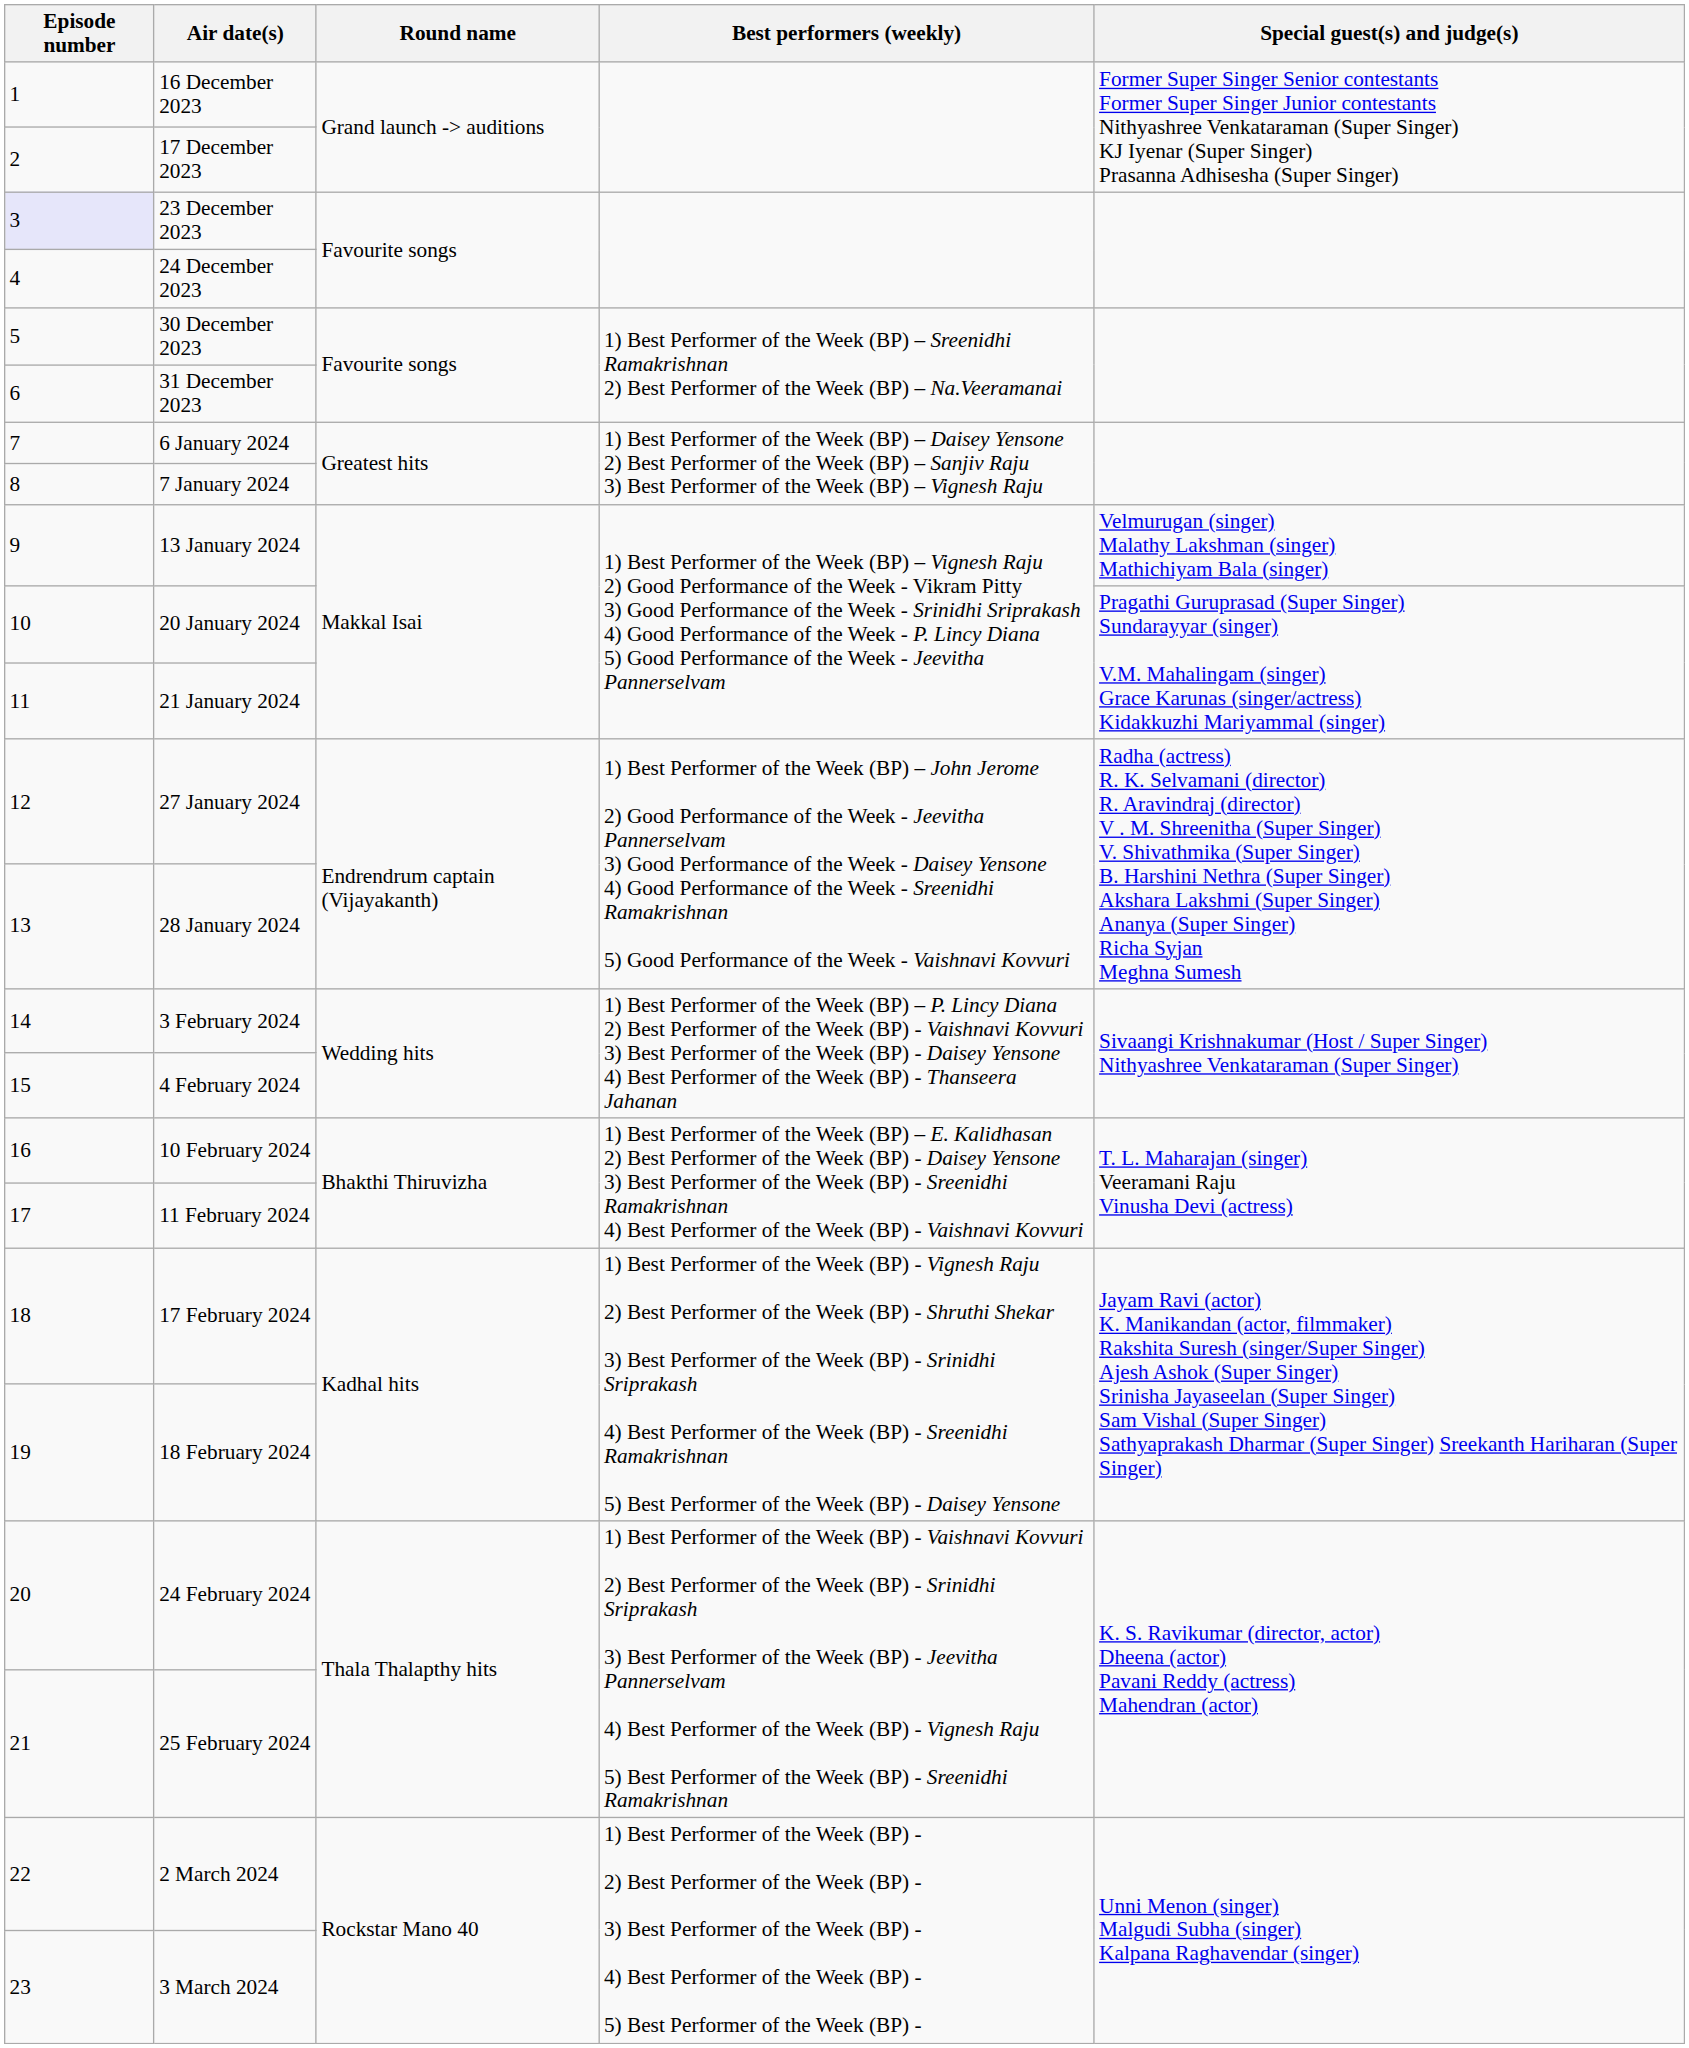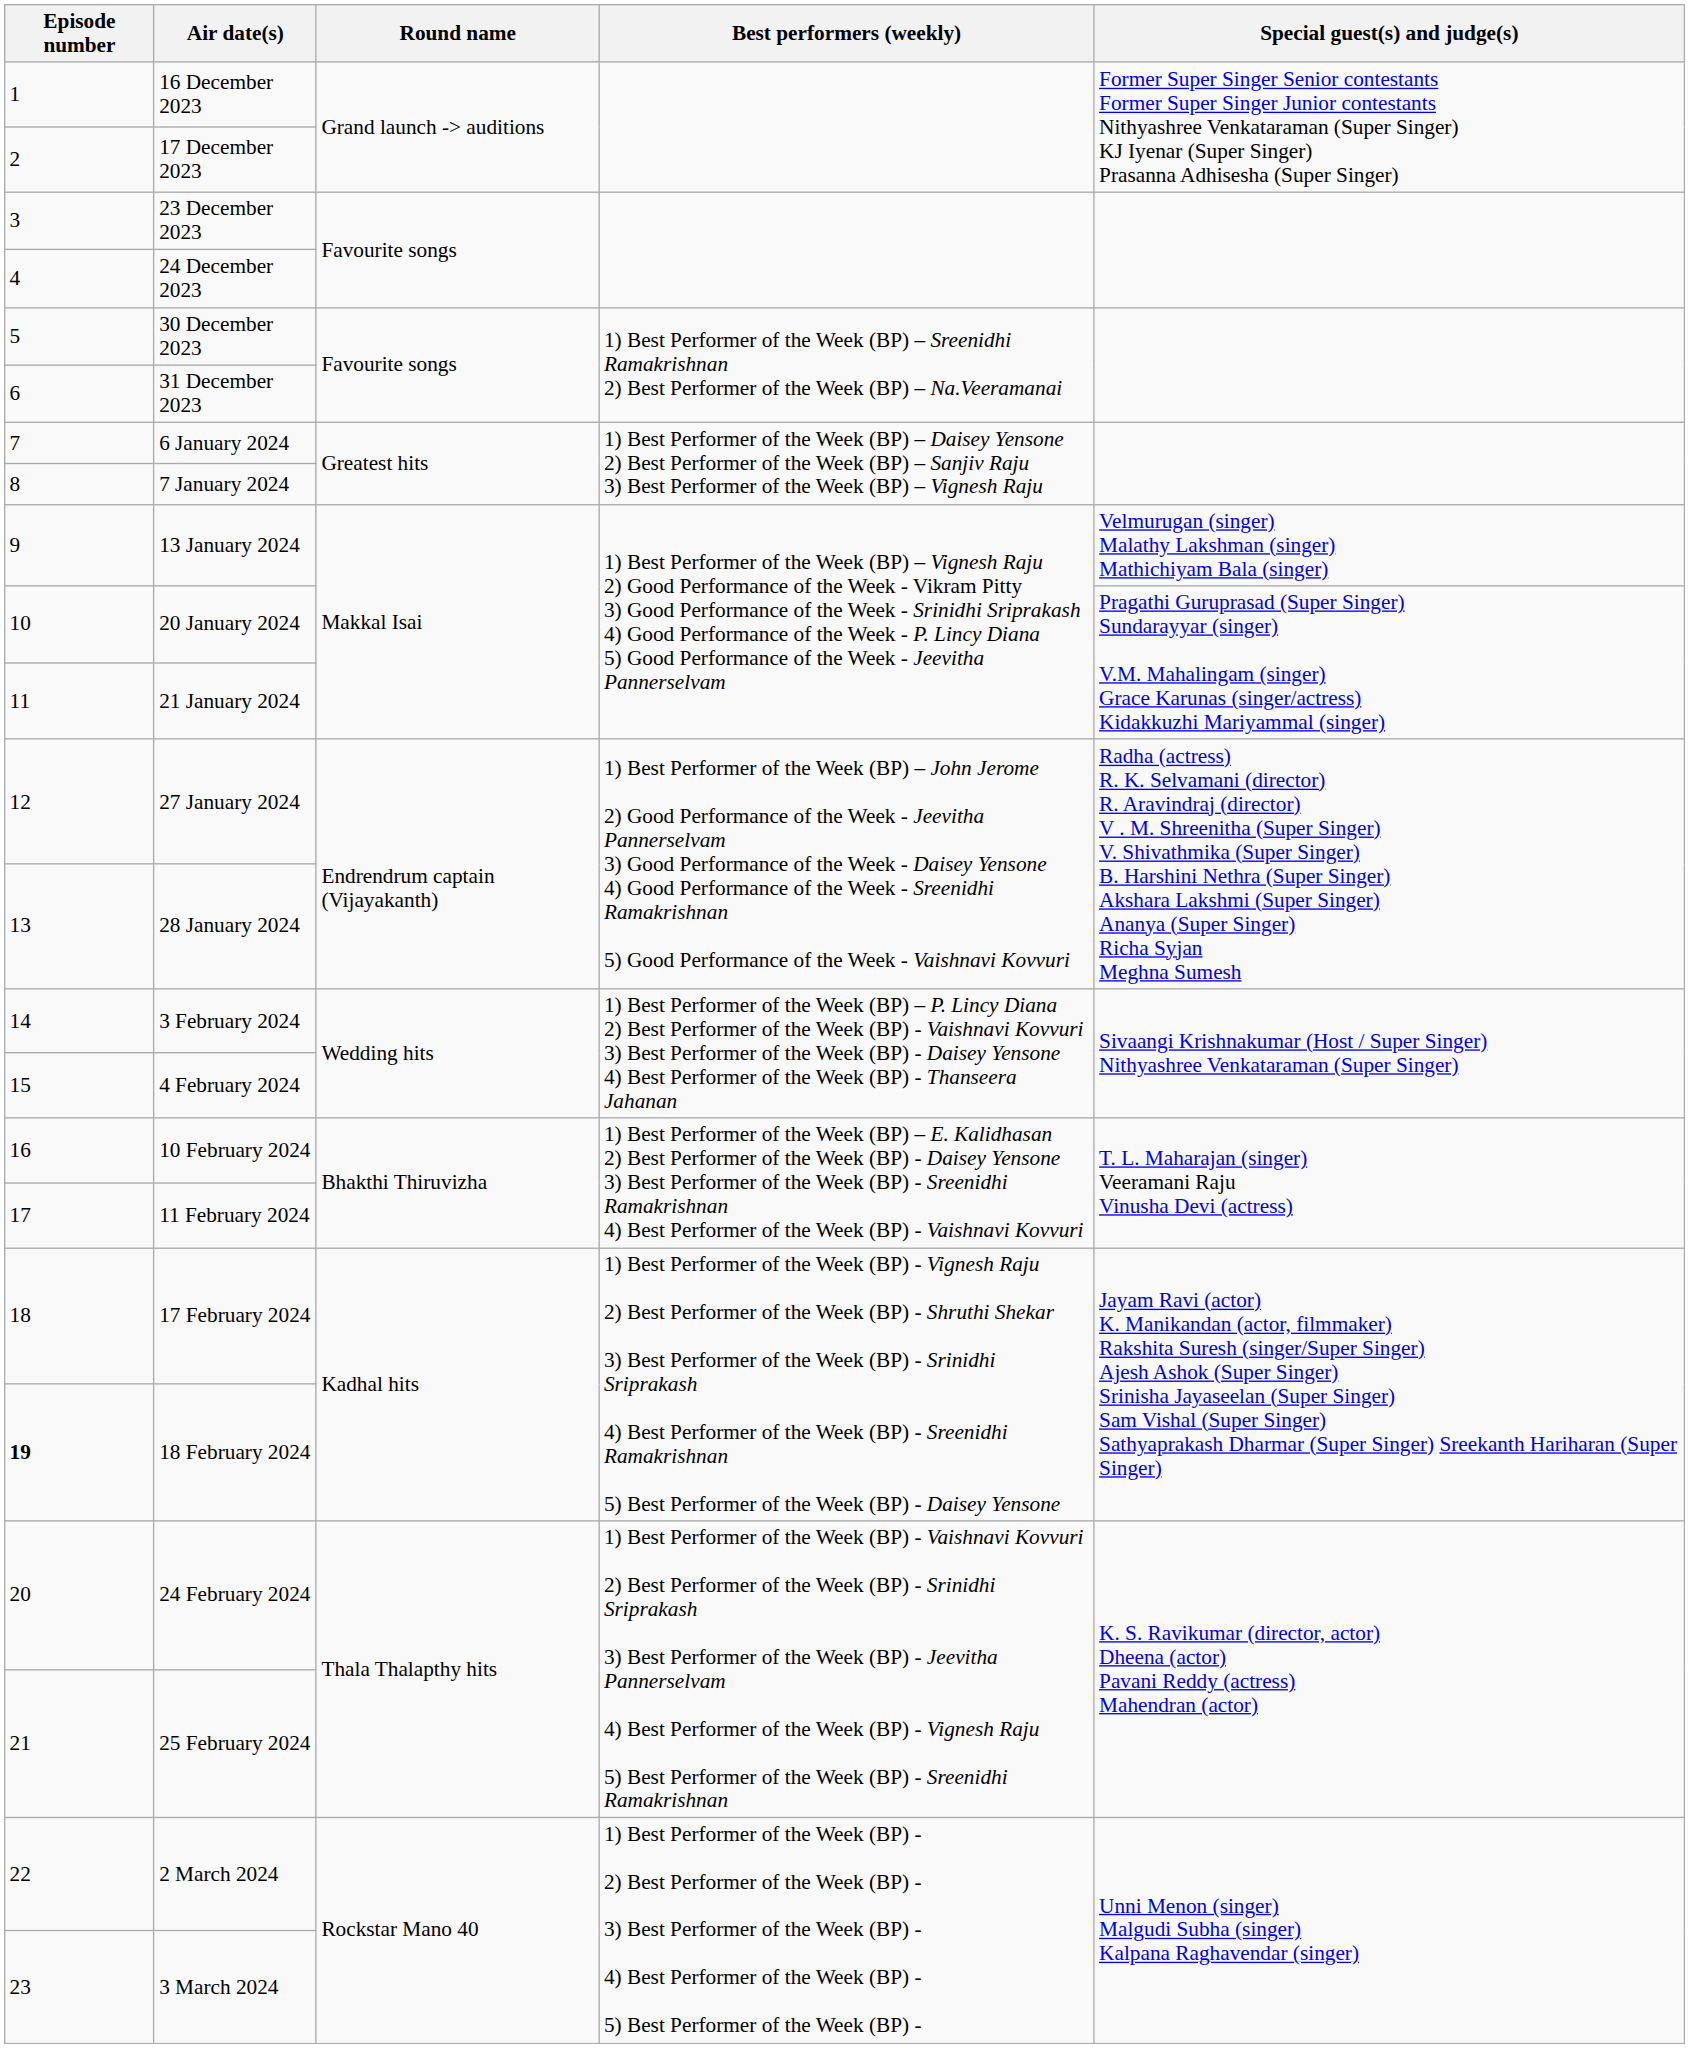(15, 220) lavender background -> (15, 220) no background
(20, 1452) normal -> (20, 1452) bold
